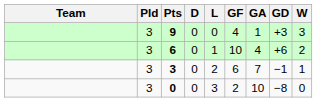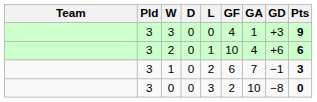columns swapped: (302, 13) <-> (173, 13)
